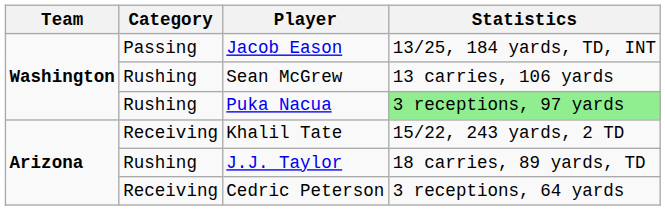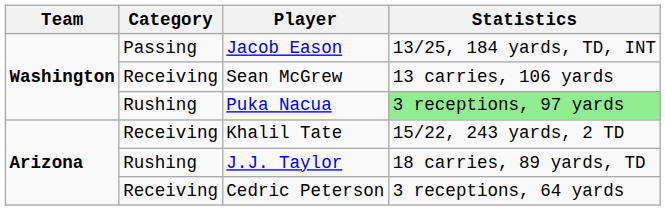(160, 77) Rushing -> (171, 77) Receiving
